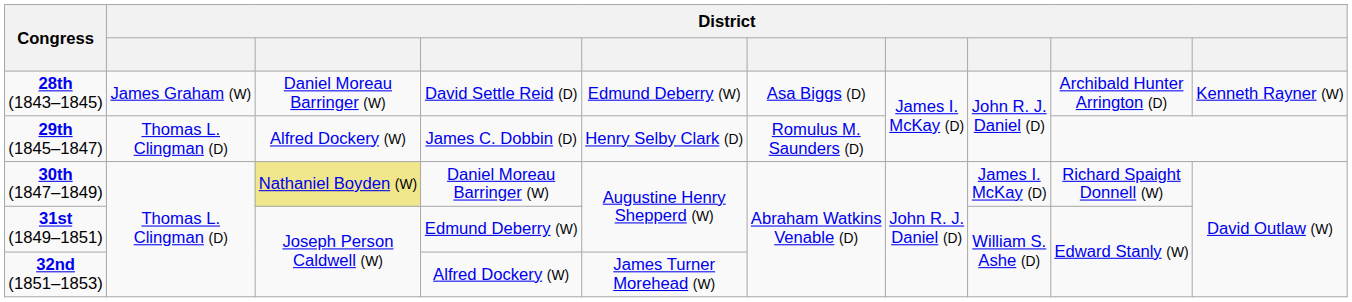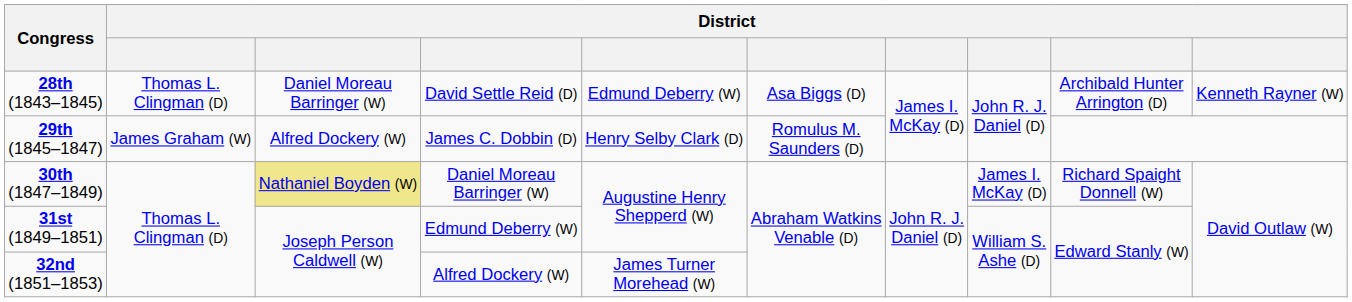(181, 93) James Graham (W) -> (181, 93) Thomas L. Clingman (D)
(181, 138) Thomas L. Clingman (D) -> (181, 138) James Graham (W)
